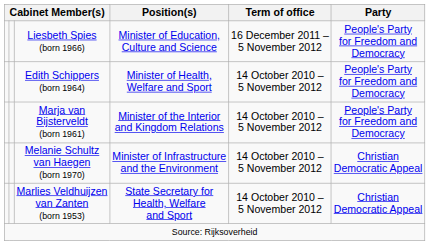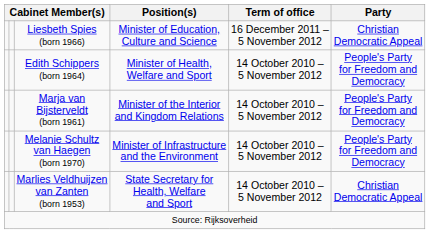(378, 41) People's Party for Freedom and Democracy -> (378, 35) Christian Democratic Appeal
(378, 163) Christian Democratic Appeal -> (378, 151) People's Party for Freedom and Democracy
